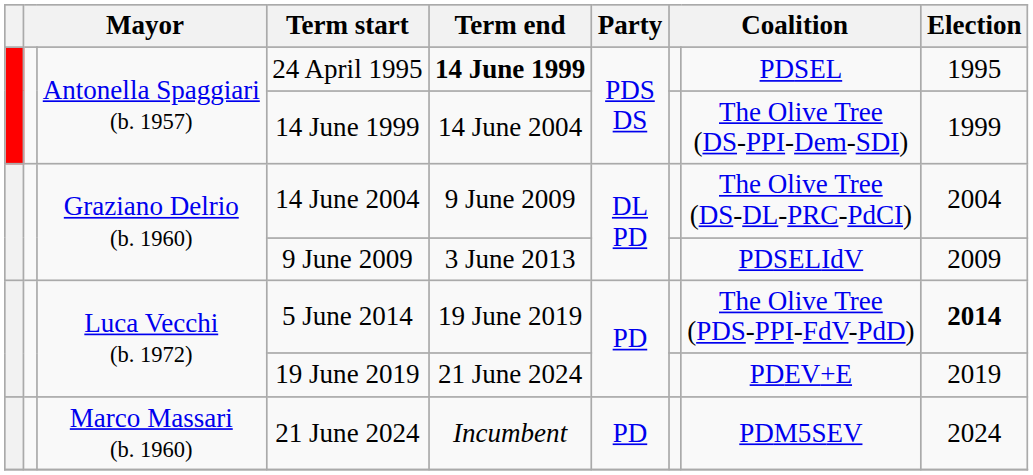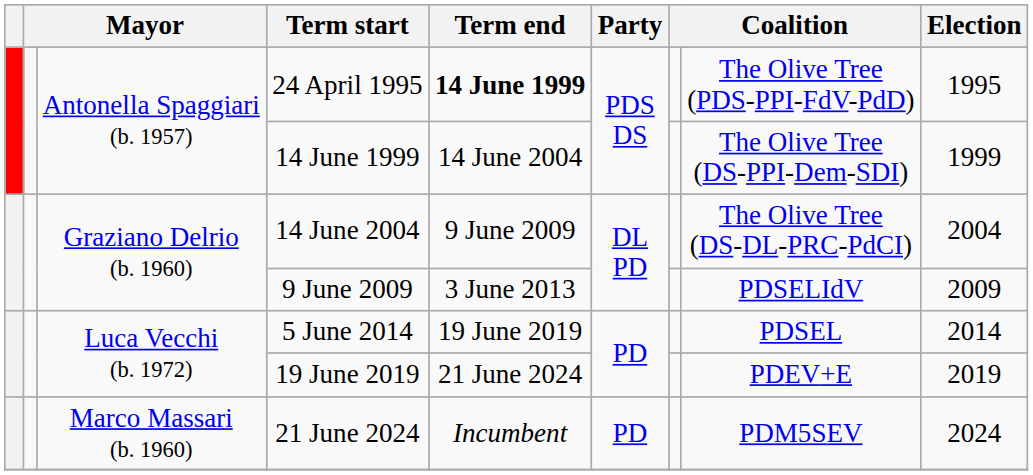(801, 68) PDSEL -> (801, 84) The Olive Tree (PDS-PPI-FdV-PdD)
(801, 316) The Olive Tree (PDS-PPI-FdV-PdD) -> (801, 331) PDSEL
(974, 316) bold -> (974, 331) normal
